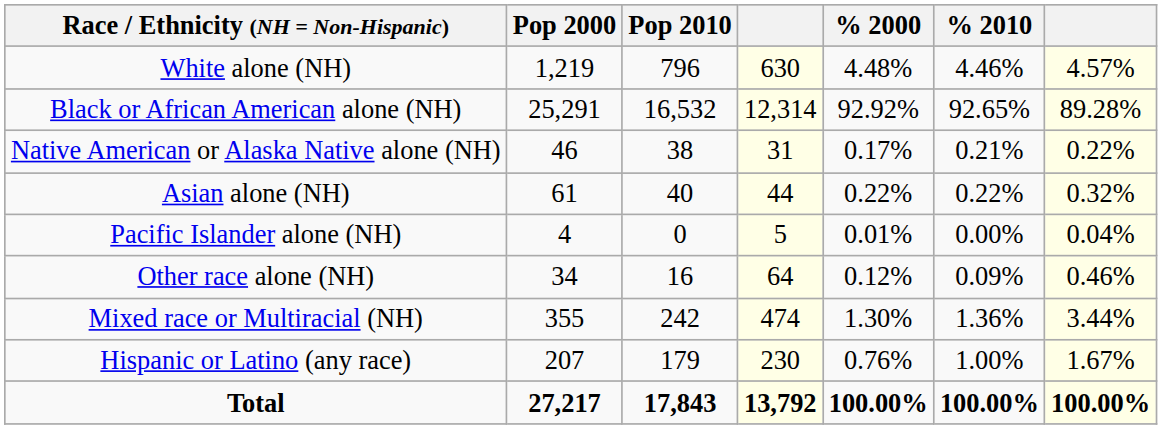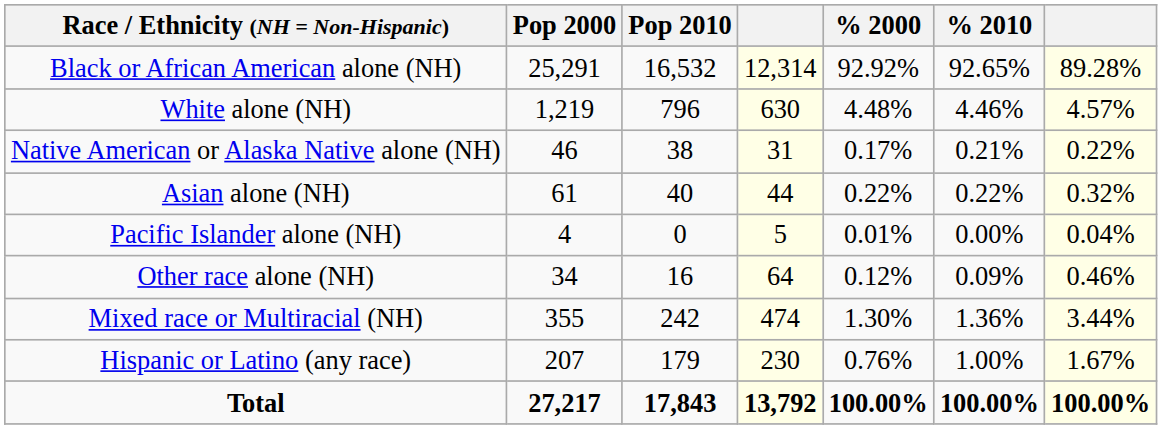rows swapped: (256, 67) <-> (256, 109)
